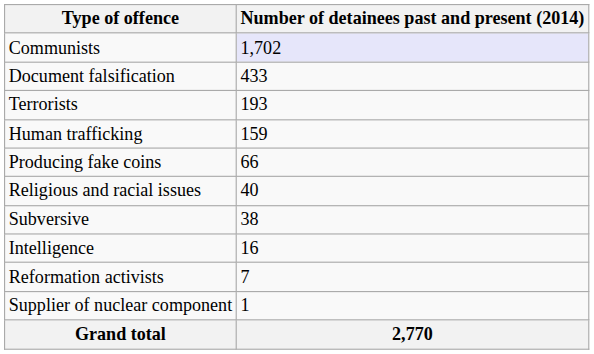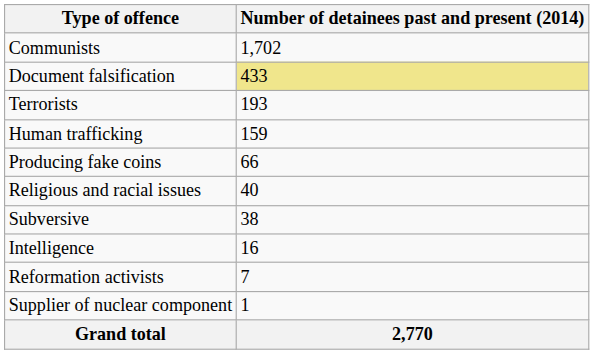(261, 47) lavender background -> (261, 47) no background
(254, 76) no background -> (254, 76) khaki background
